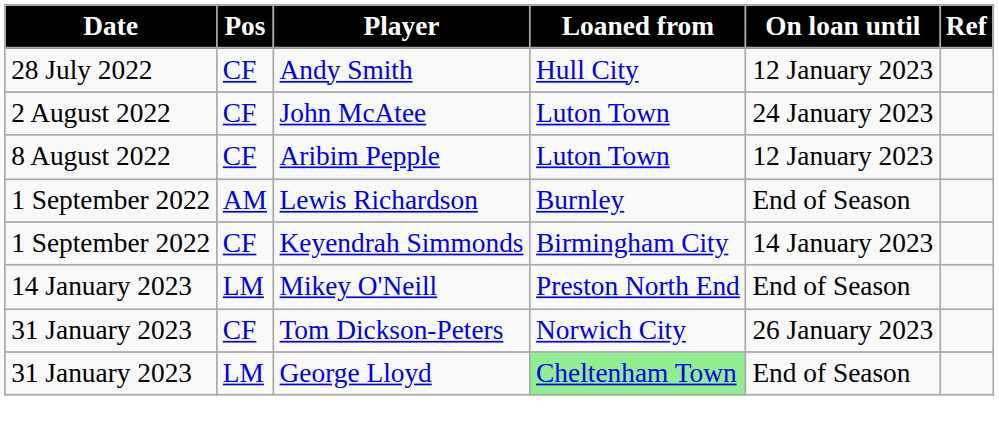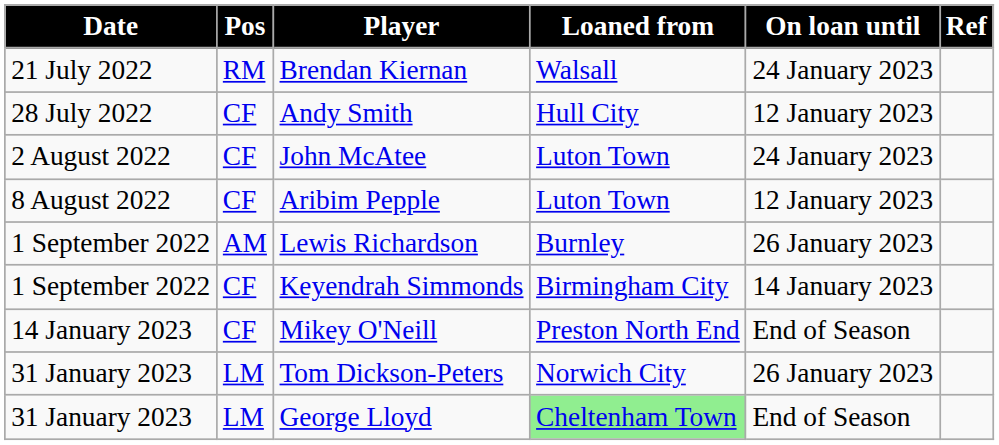+ row: (373, 69)
(831, 199) End of Season -> (843, 243) 26 January 2023
(243, 286) LM -> (240, 329) CF
(240, 329) CF -> (243, 373) LM
